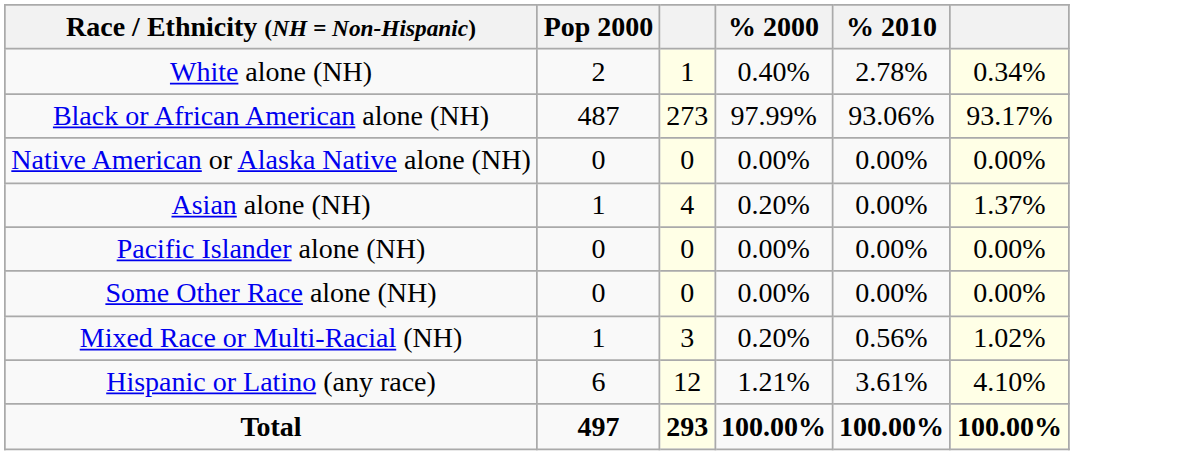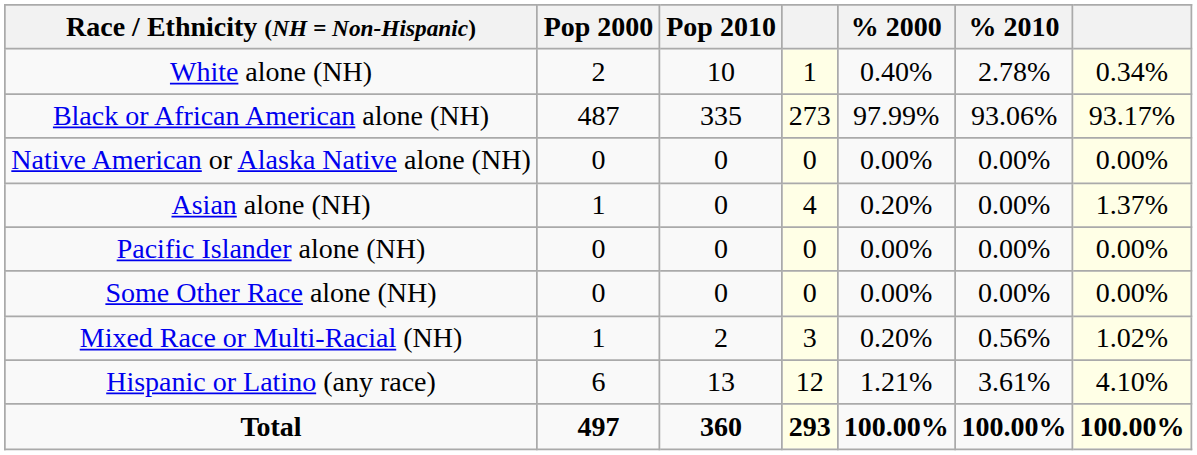+ column: (721, 26)
